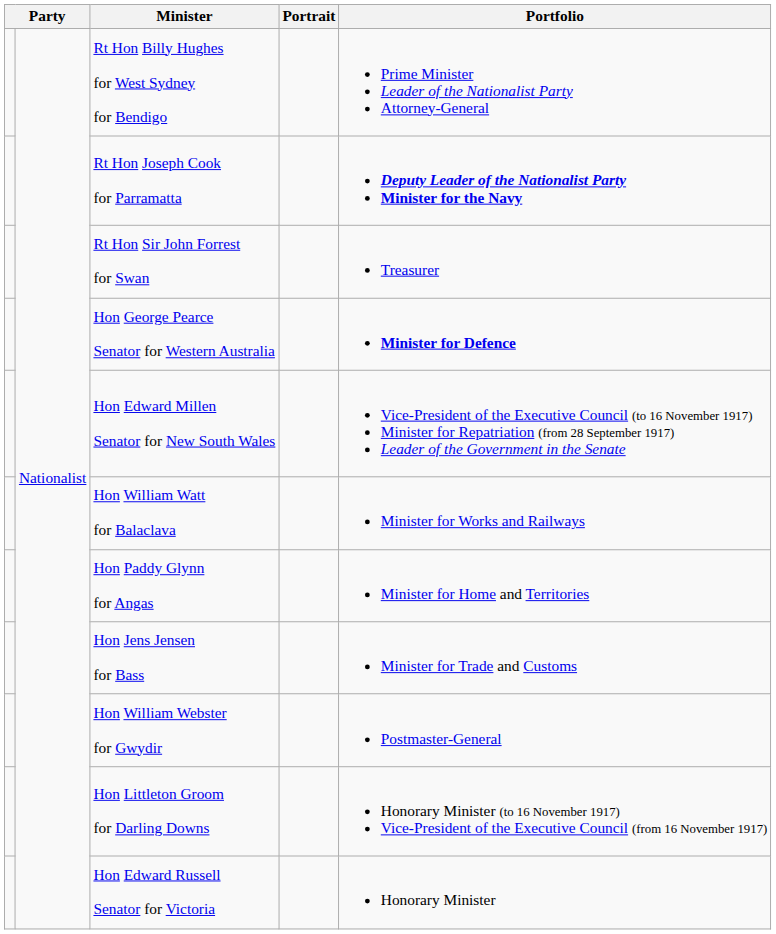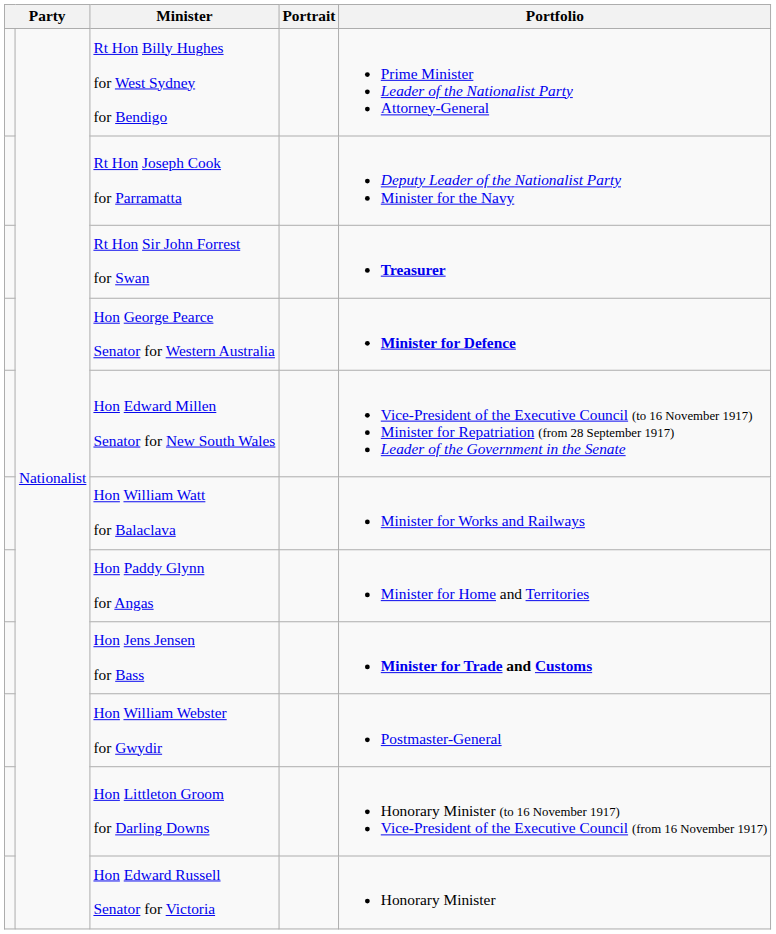(555, 189) bold -> (555, 189) normal
(555, 270) normal -> (555, 270) bold
(555, 667) normal -> (555, 667) bold
